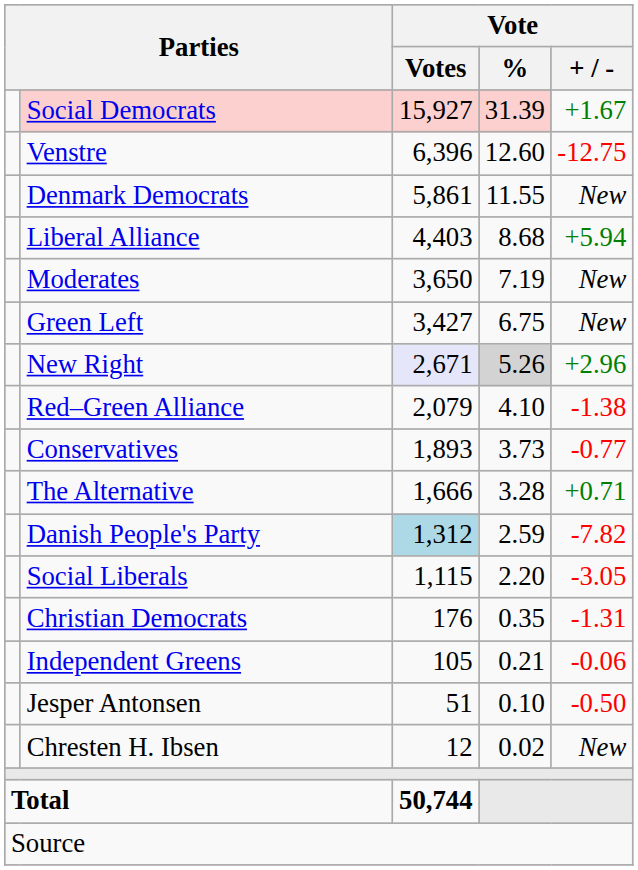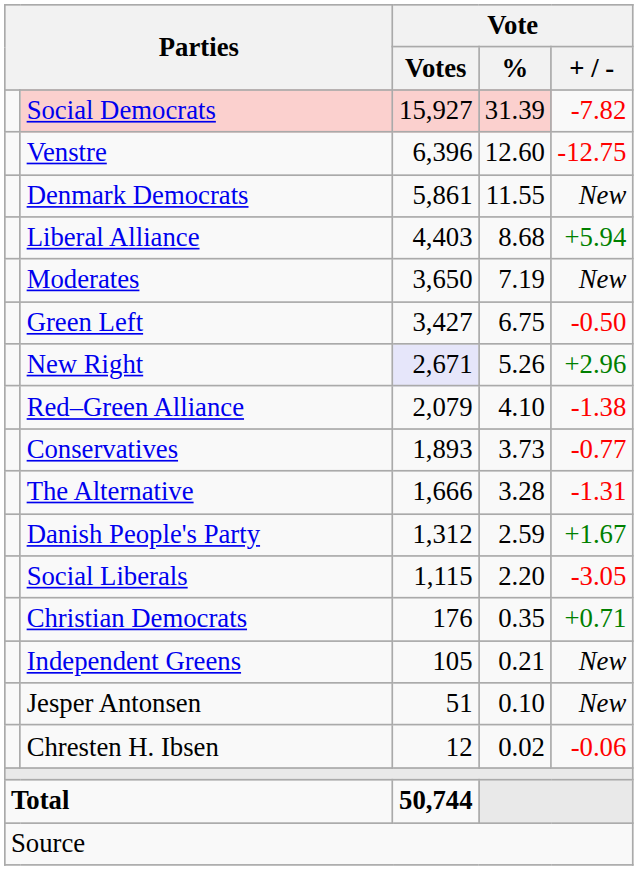(595, 110) +1.67 -> (598, 110) -7.82
(603, 322) New -> (598, 322) -0.50
(522, 364) lightgrey background -> (522, 364) no background
(595, 491) +0.71 -> (598, 491) -1.31
(442, 534) lightblue background -> (442, 534) no background
(598, 534) -7.82 -> (595, 534) +1.67
(598, 618) -1.31 -> (595, 618) +0.71
(598, 661) -0.06 -> (603, 661) New
(598, 703) -0.50 -> (603, 703) New
(603, 746) New -> (598, 746) -0.06
